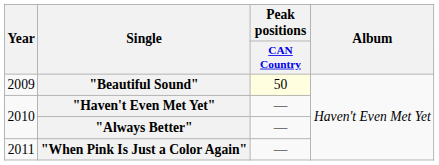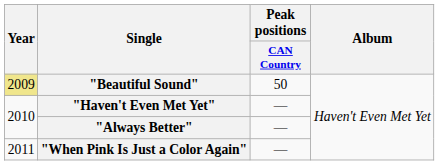(21, 84) no background -> (21, 84) khaki background
(281, 84) lightyellow background -> (281, 84) no background
